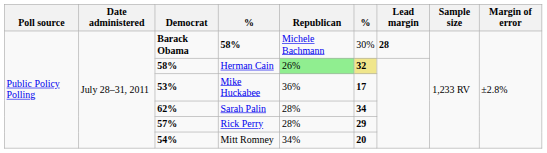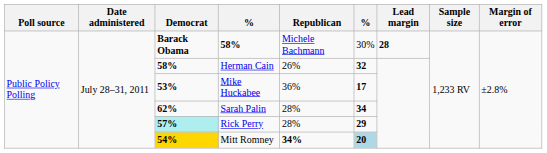(291, 66) lightgreen background -> (291, 66) no background
(361, 66) khaki background -> (361, 66) no background
(167, 124) no background -> (167, 124) paleturquoise background
(167, 140) no background -> (167, 140) gold background
(291, 140) normal -> (292, 140) bold
(361, 140) no background -> (361, 140) lightblue background
